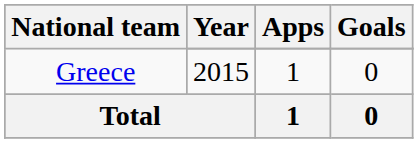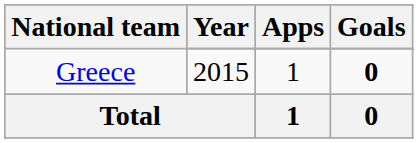(371, 71) normal -> (371, 71) bold
